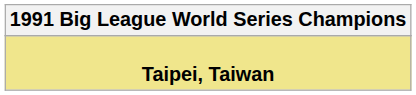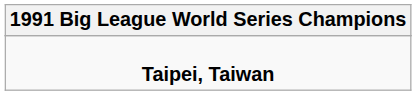(208, 74) khaki background -> (208, 74) no background
